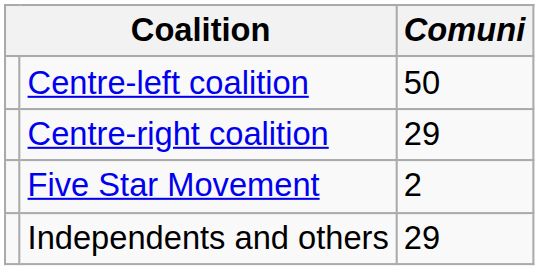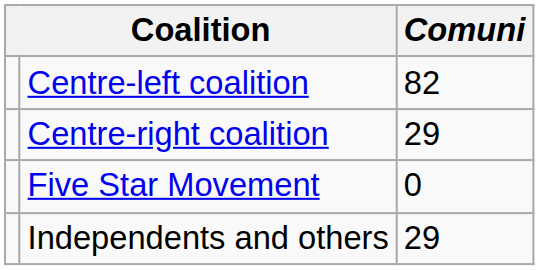(422, 82) 50 -> (422, 82) 82
(413, 185) 2 -> (413, 185) 0
